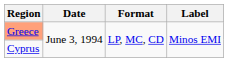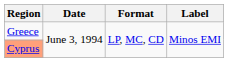(23, 31) lightsalmon background -> (23, 31) no background
(23, 48) no background -> (23, 48) lightsalmon background
